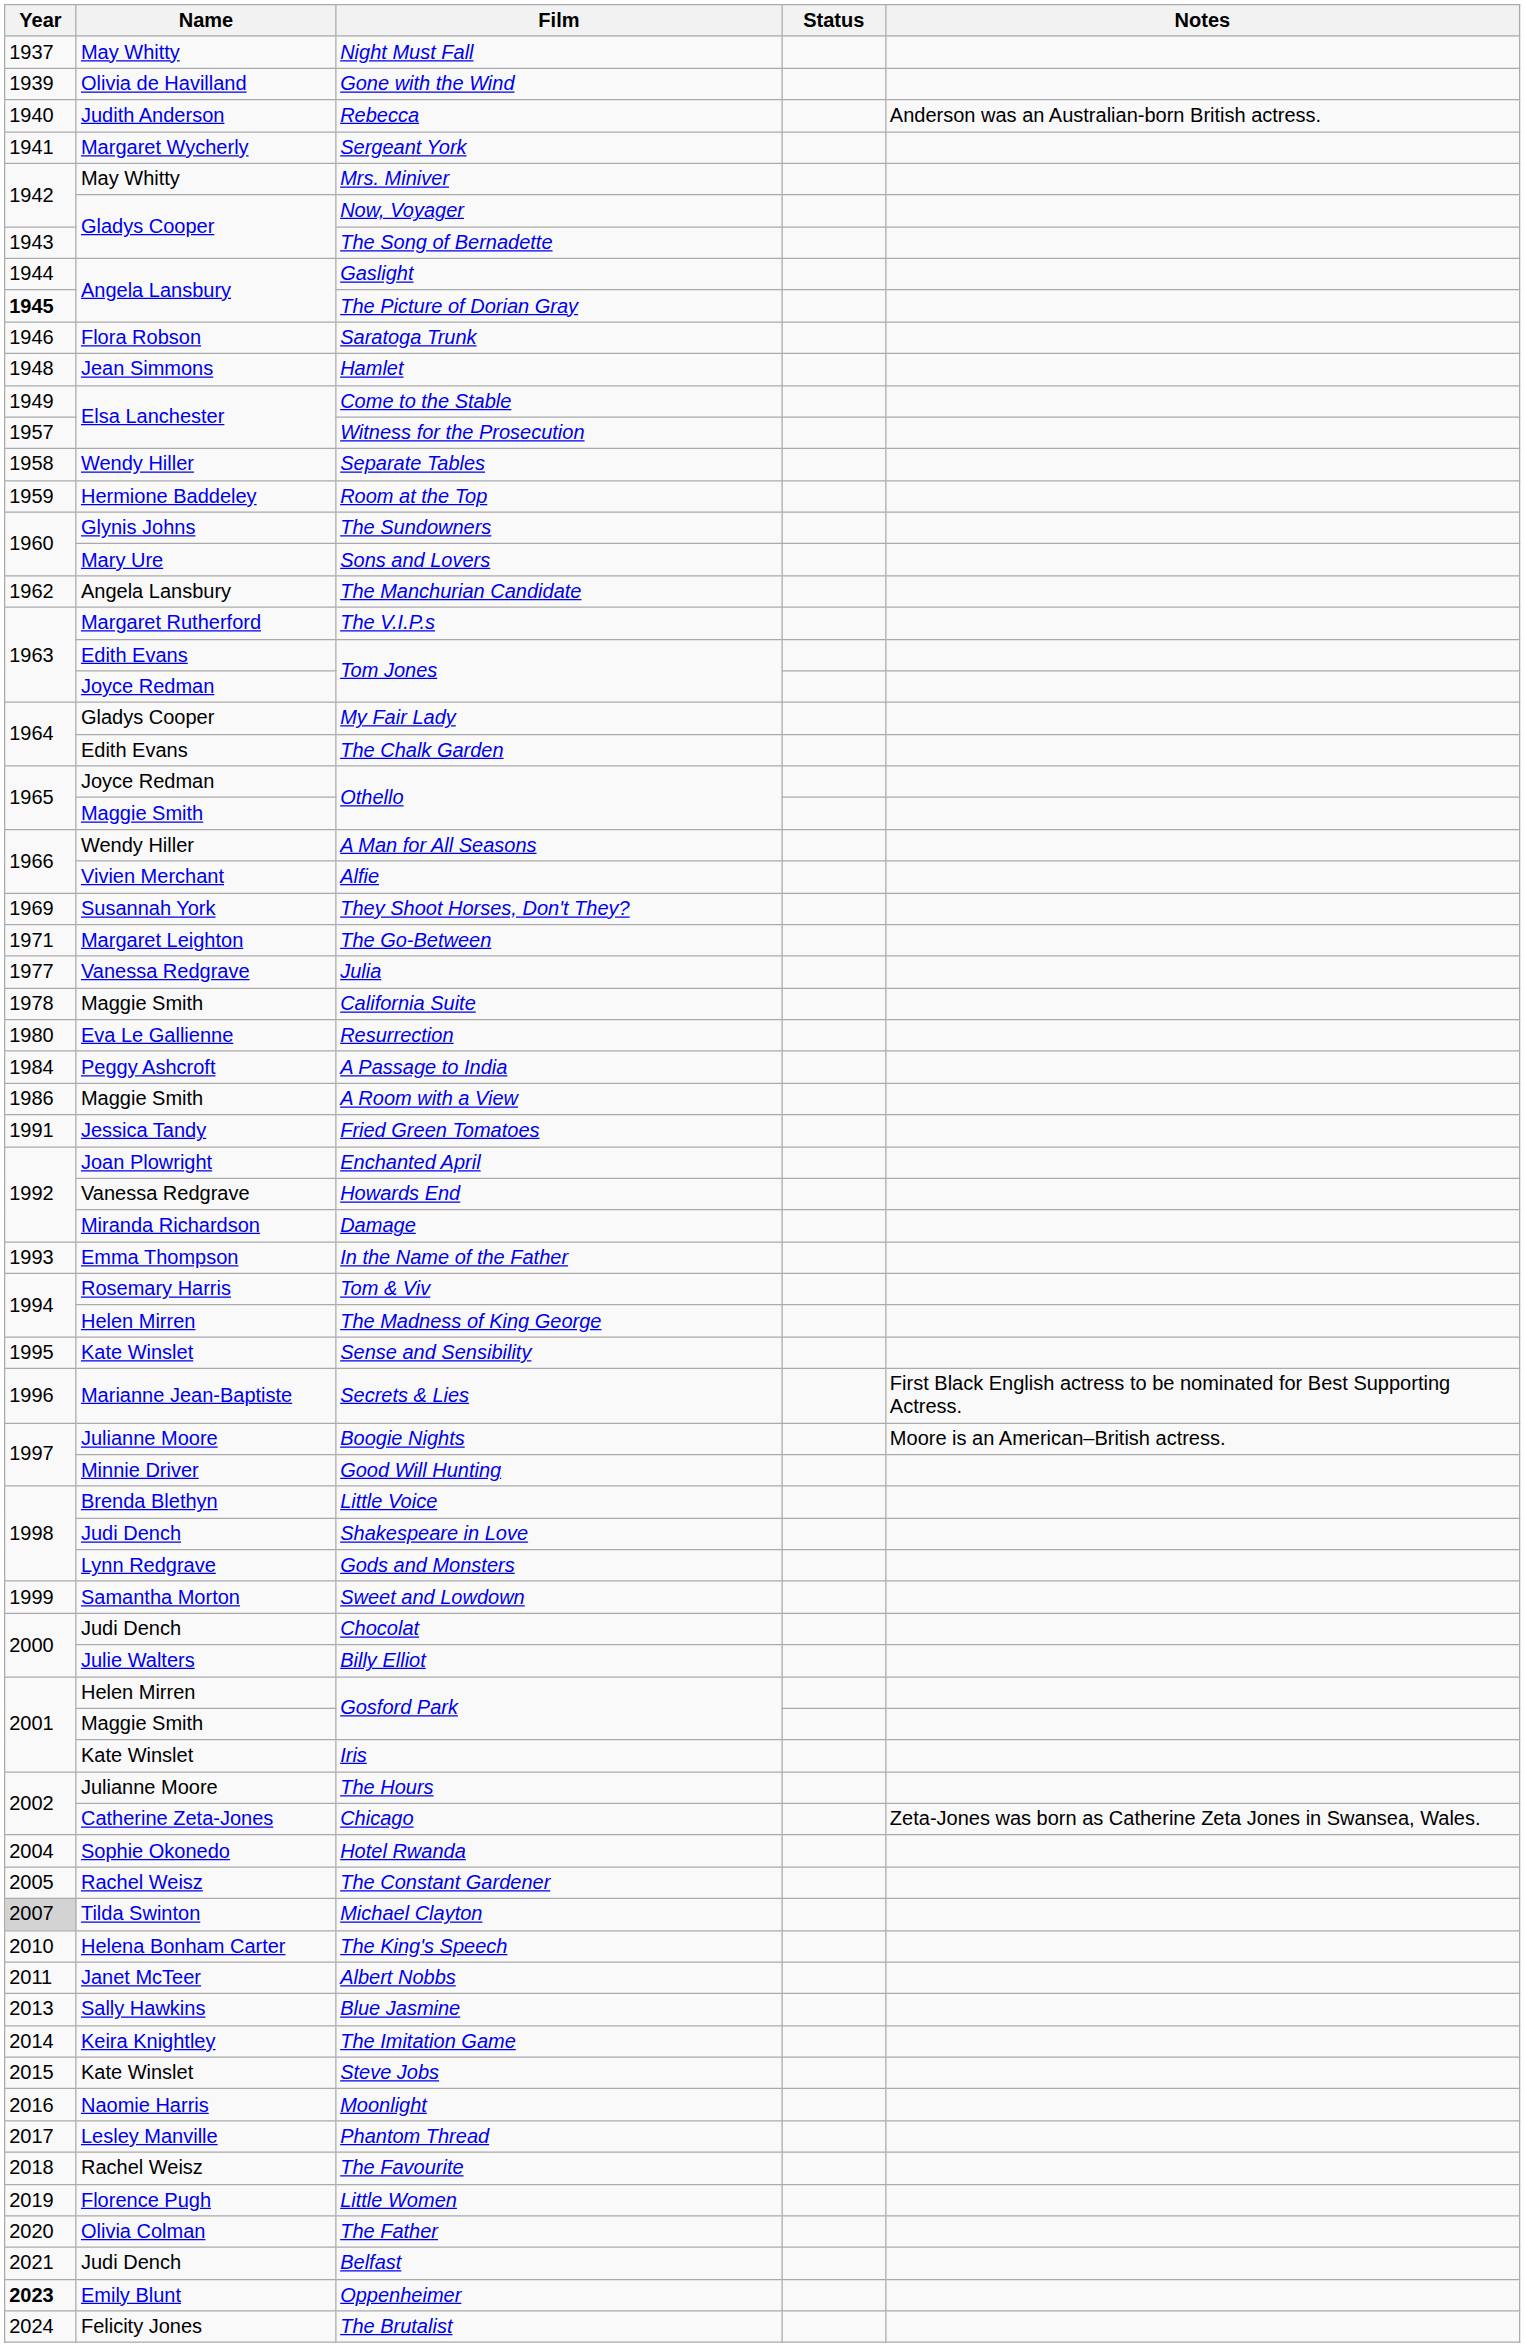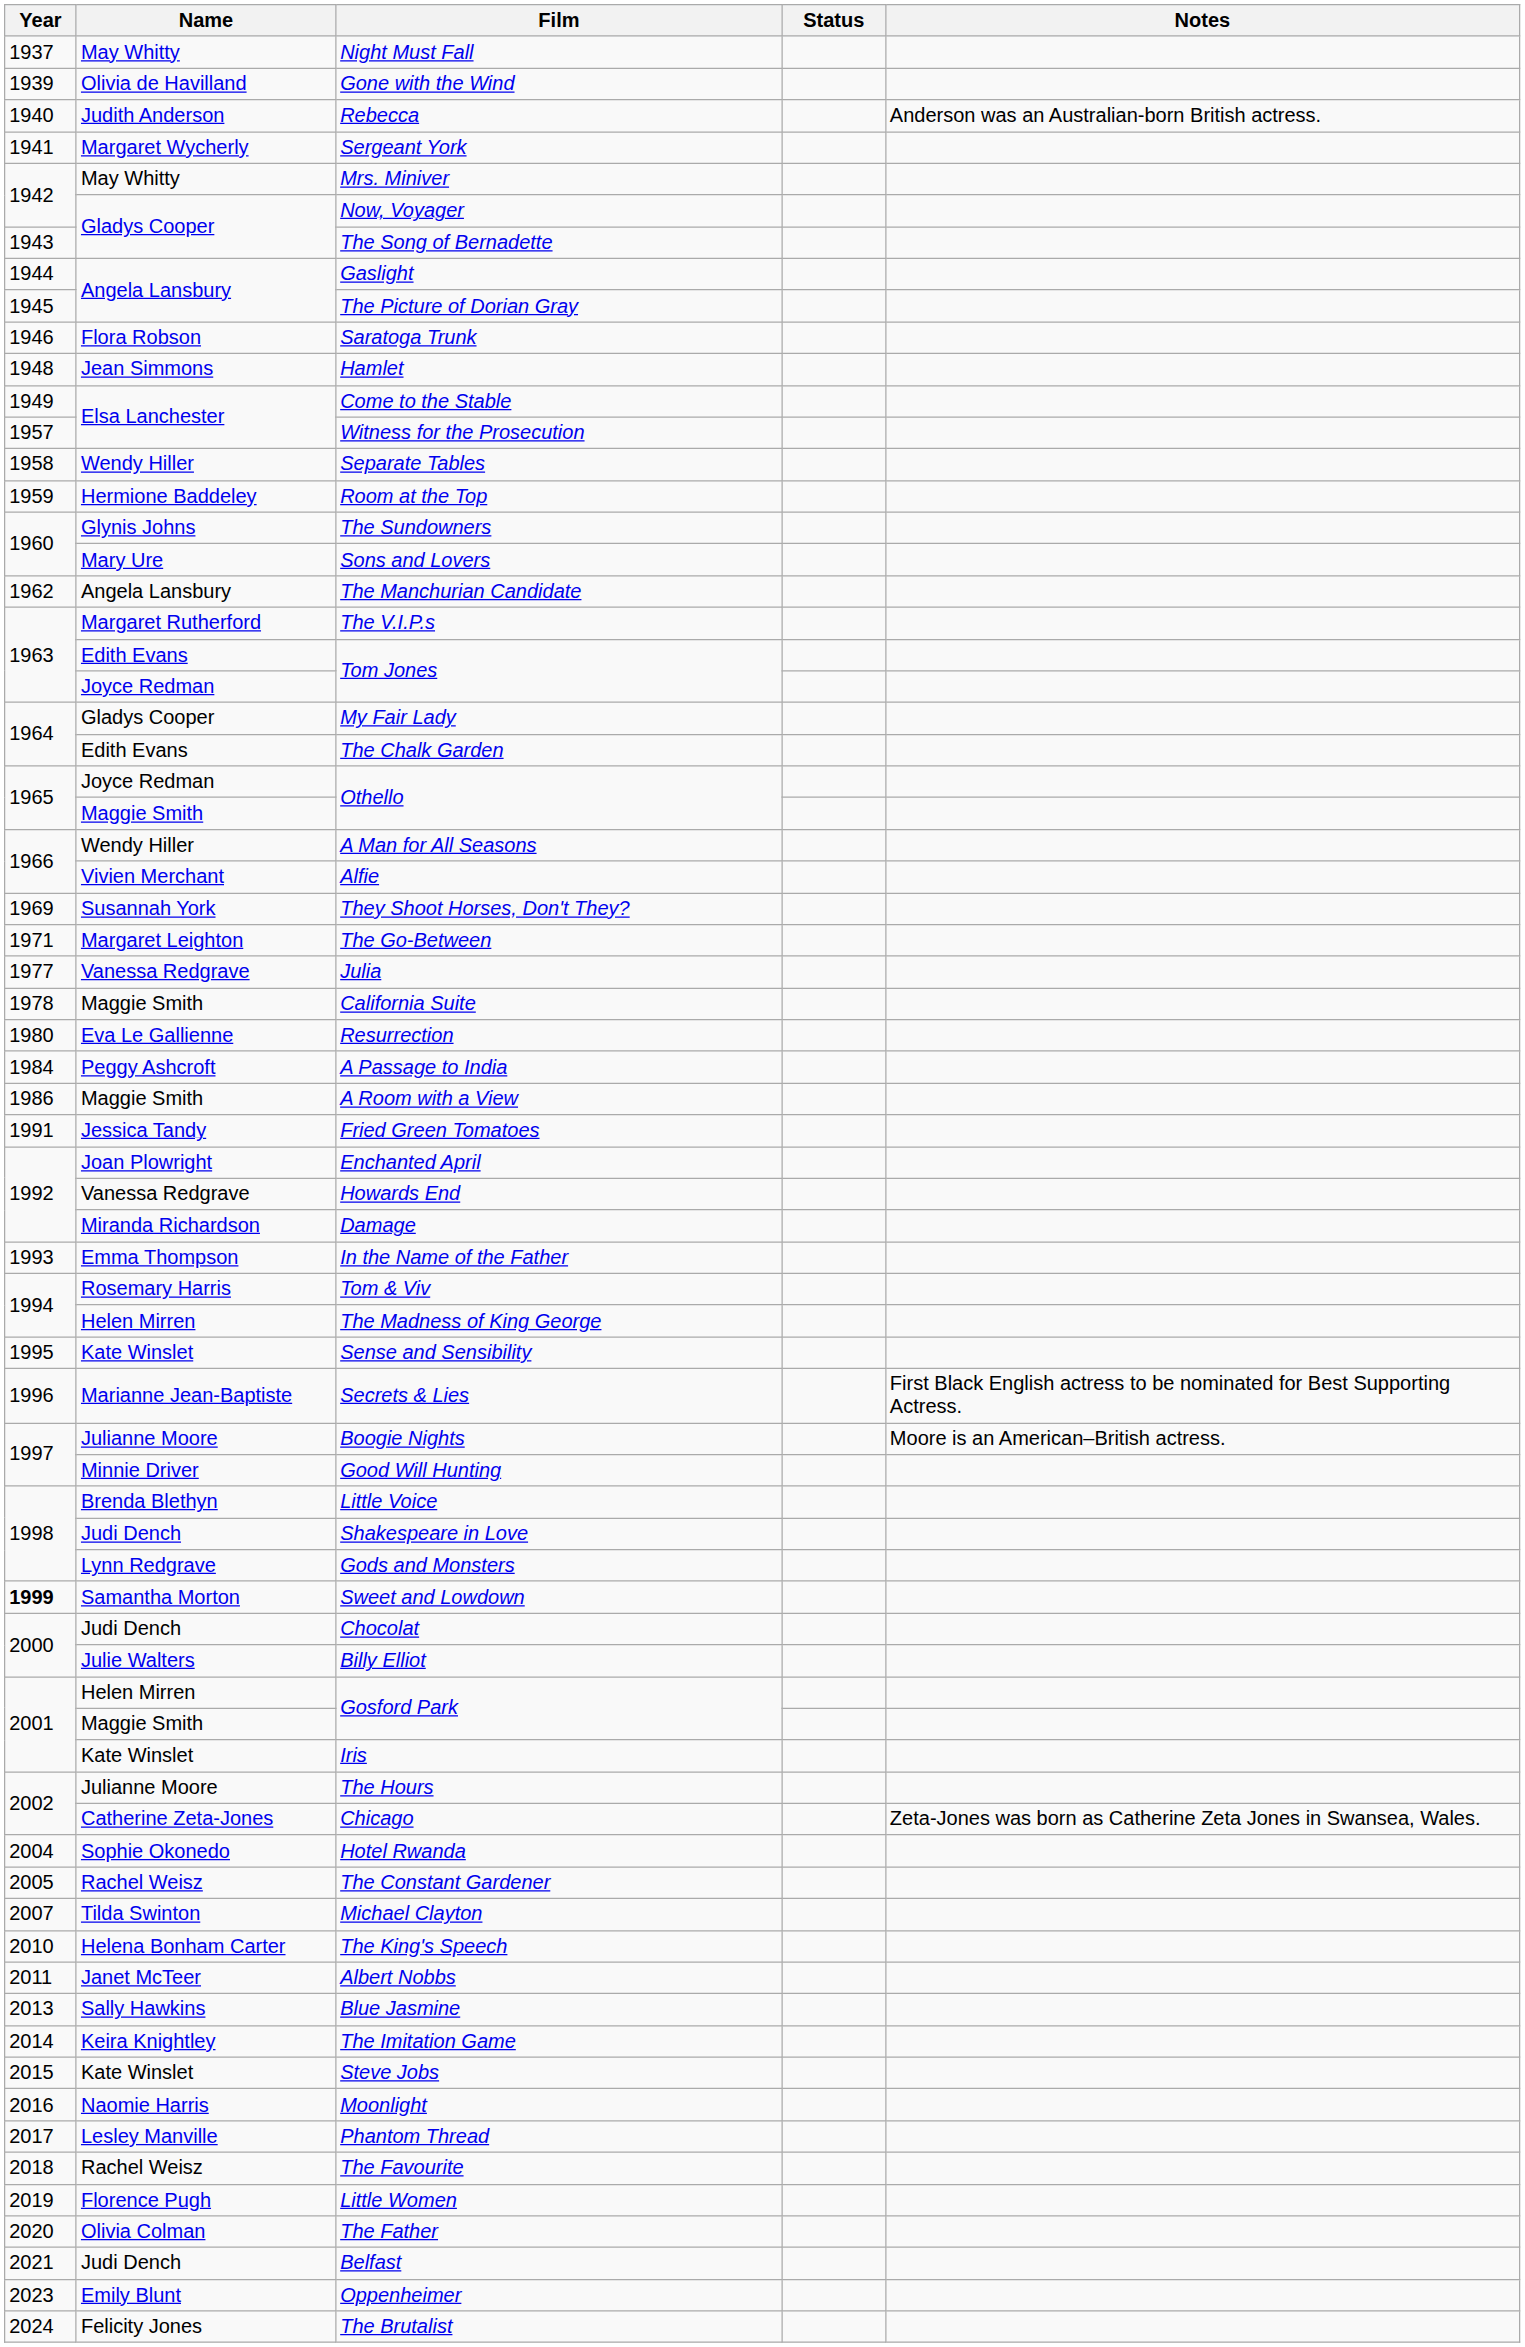(31, 305) bold -> (31, 305) normal
(31, 1597) normal -> (31, 1597) bold
(31, 1914) lightgrey background -> (31, 1914) no background
(31, 2294) bold -> (31, 2294) normal
